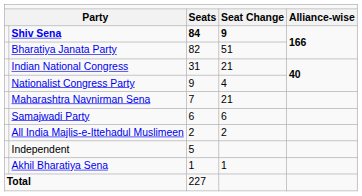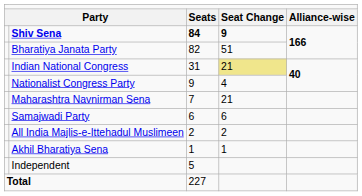(227, 67) no background -> (227, 67) khaki background
rows swapped: (60, 165) <-> (40, 149)
